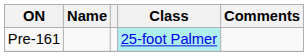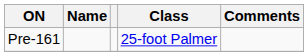(169, 39) paleturquoise background -> (169, 39) no background
